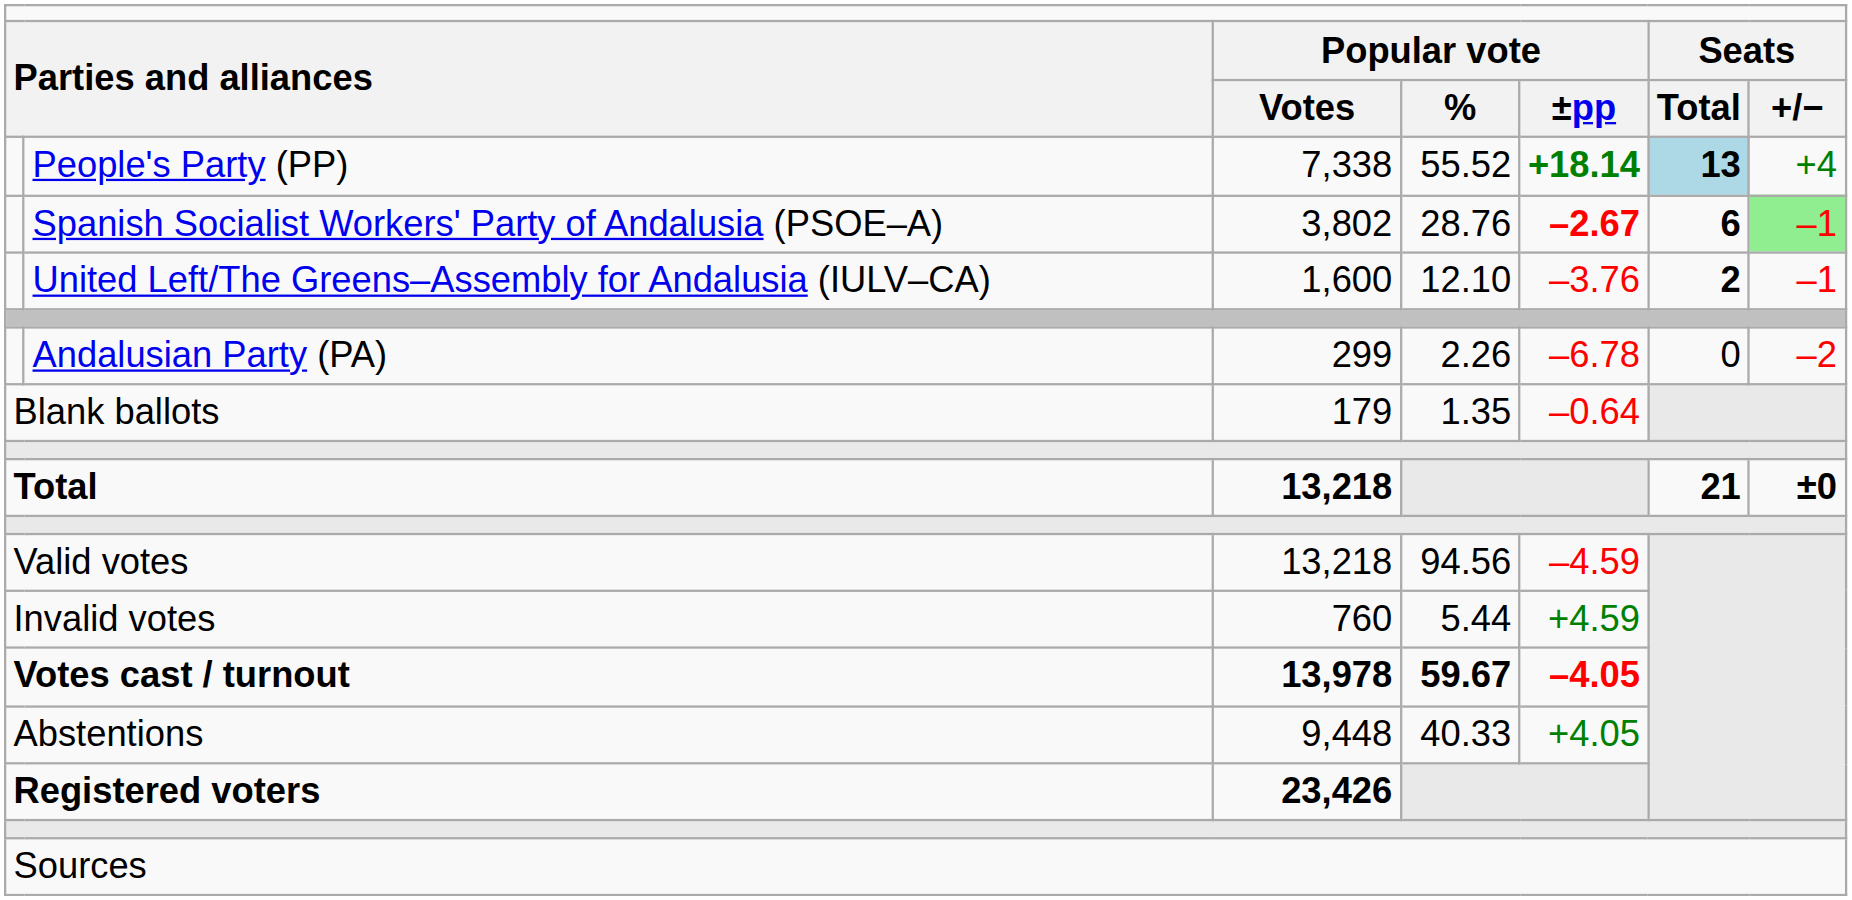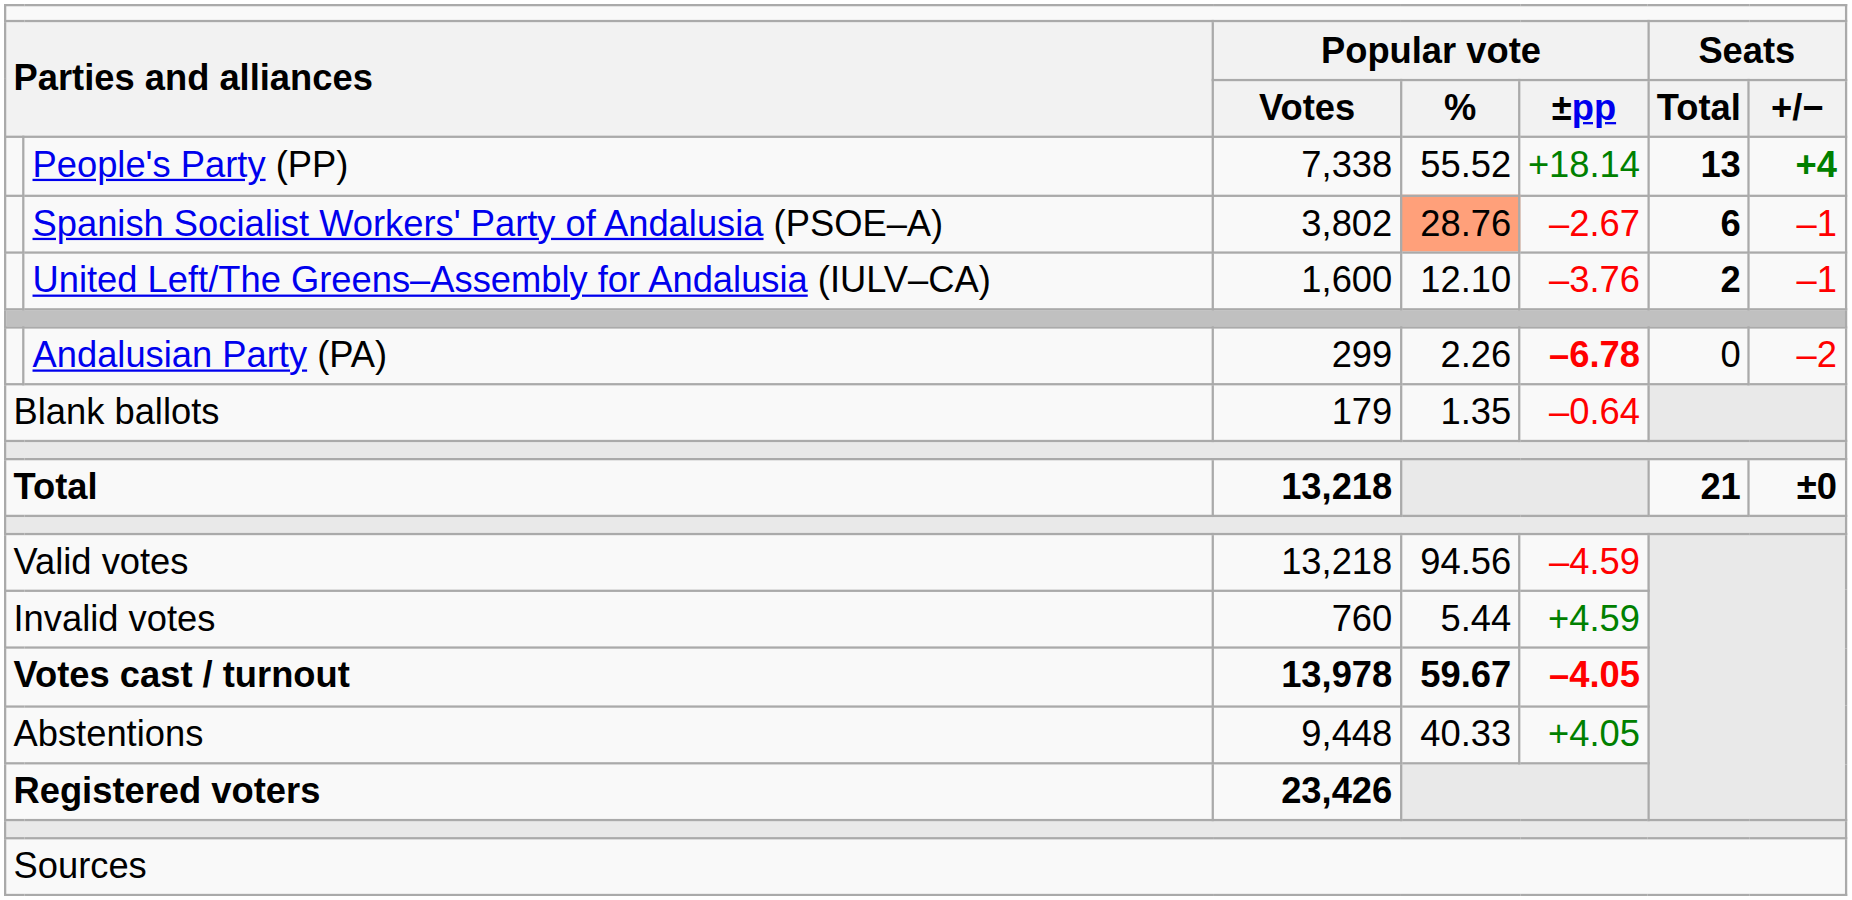(1584, 165) bold -> (1584, 165) normal
(1721, 165) lightblue background -> (1721, 165) no background
(1816, 165) normal -> (1816, 165) bold
(1466, 222) no background -> (1466, 222) lightsalmon background
(1595, 222) bold -> (1595, 222) normal
(1817, 222) lightgreen background -> (1817, 222) no background
(1595, 354) normal -> (1595, 354) bold
